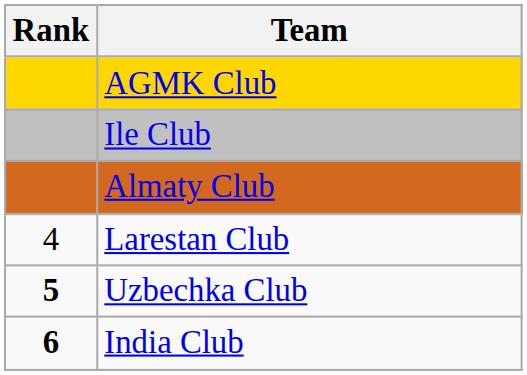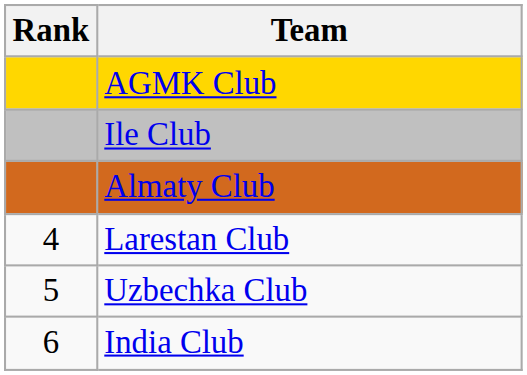(51, 290) bold -> (51, 290) normal
(51, 342) bold -> (51, 342) normal
